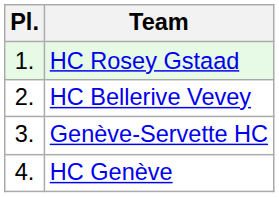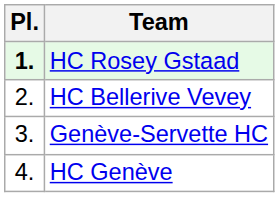(25, 60) normal -> (25, 60) bold
